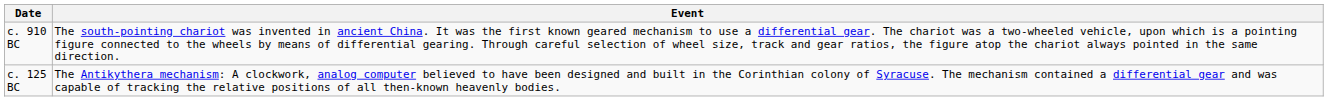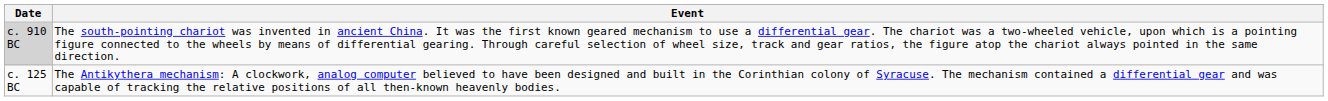(27, 37) no background -> (27, 37) lightgrey background
